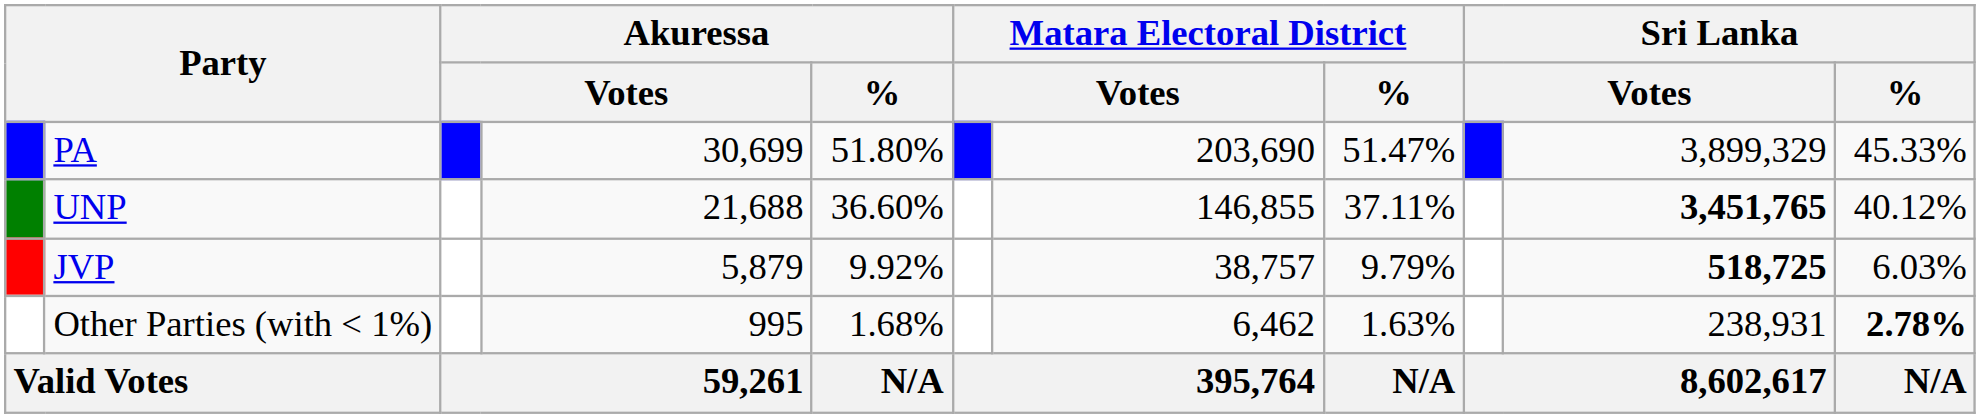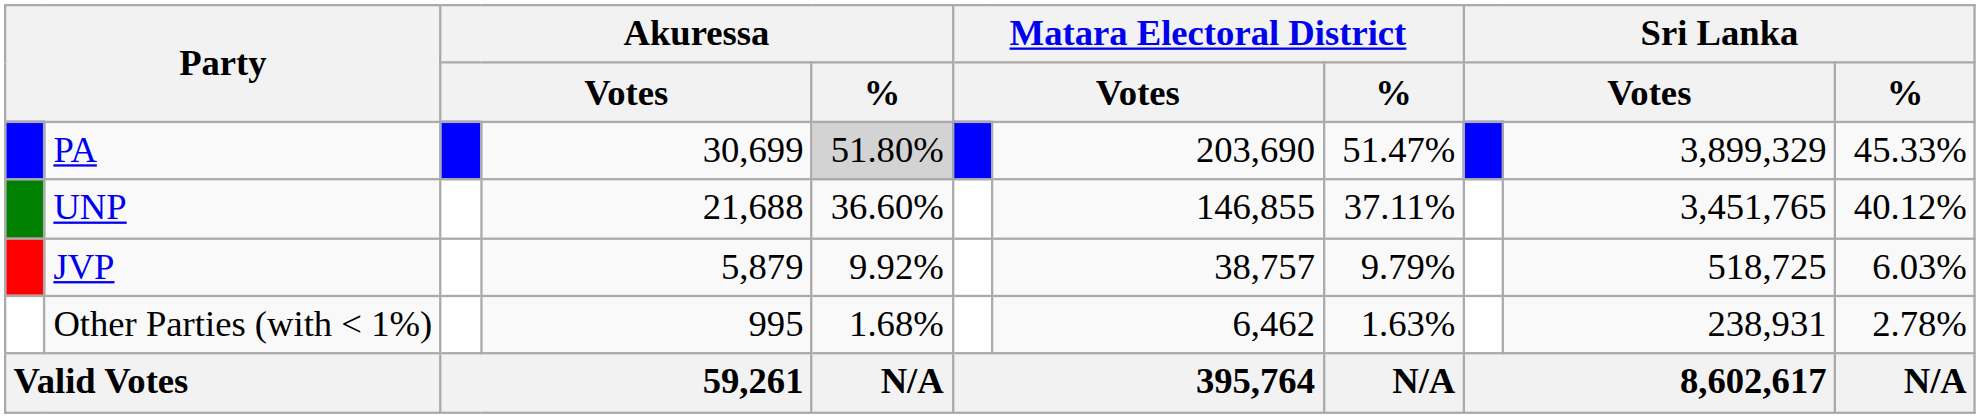(887, 149) no background -> (887, 149) lightgrey background
(1753, 207) bold -> (1753, 207) normal
(1767, 265) bold -> (1767, 265) normal
(1916, 324) bold -> (1919, 324) normal
